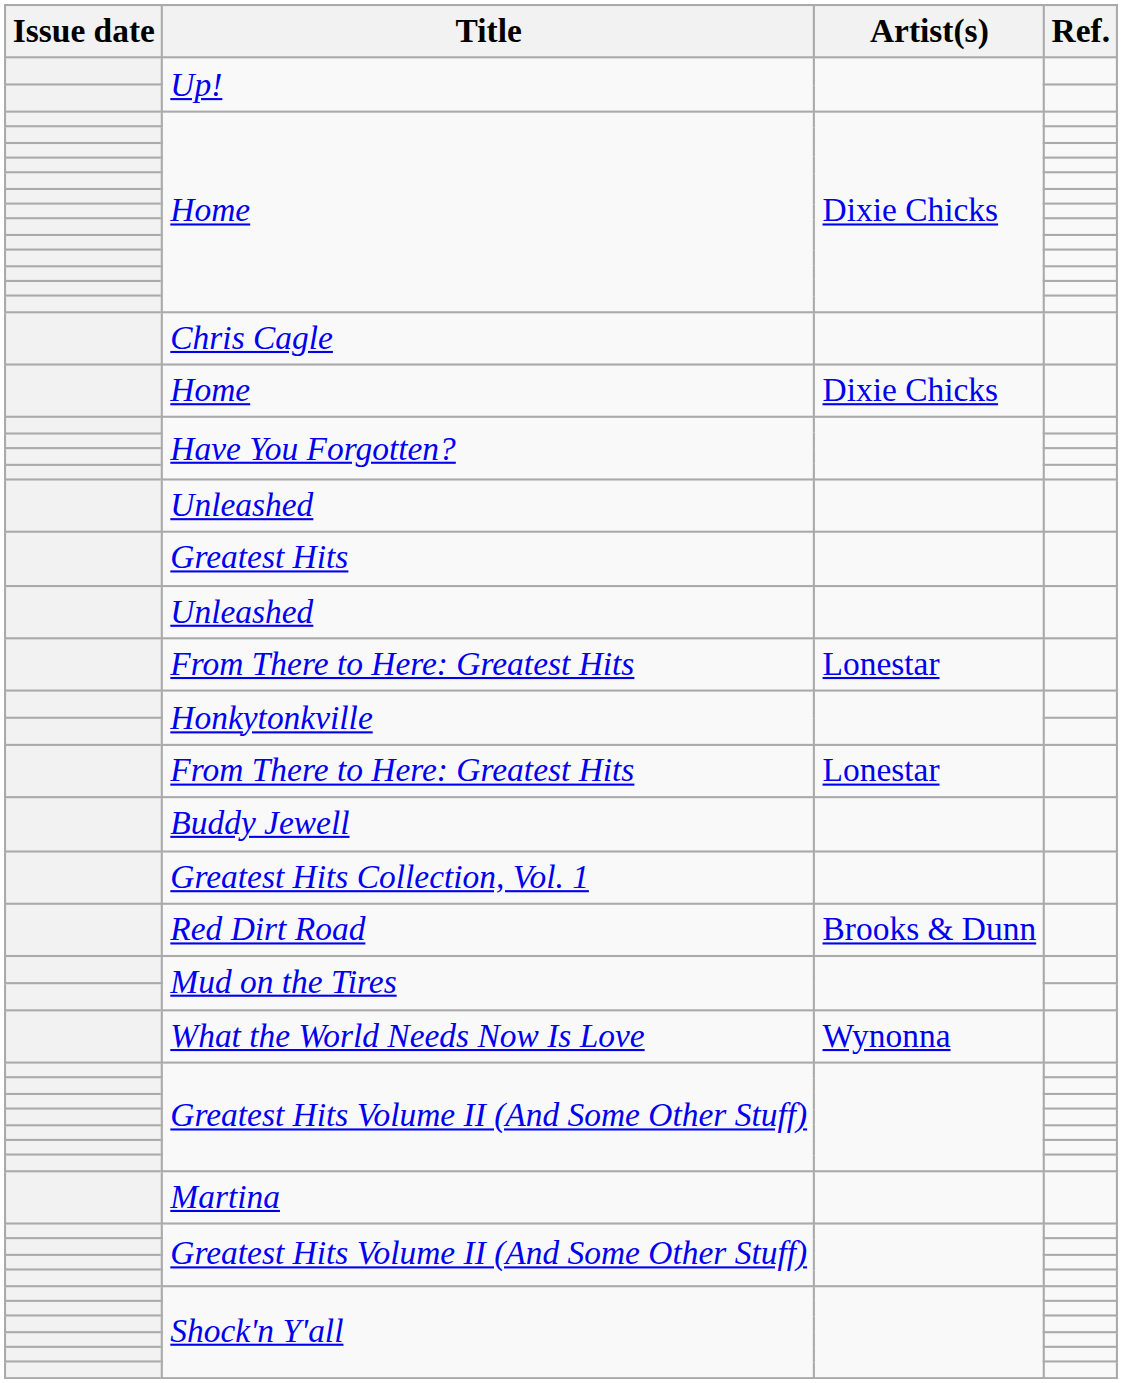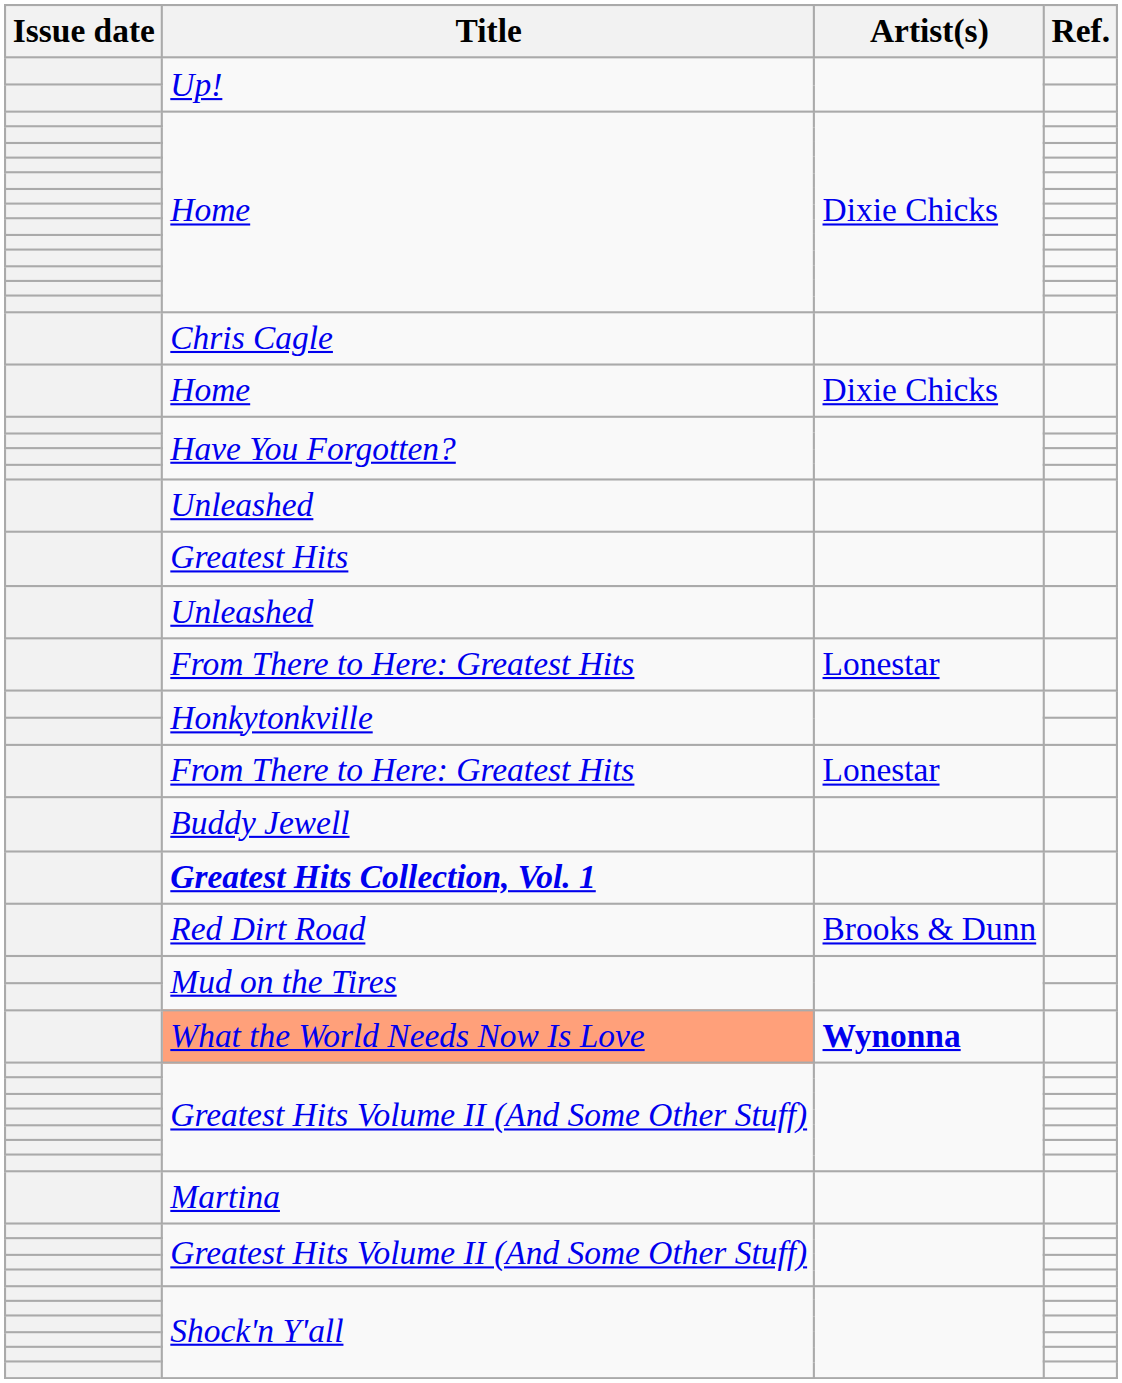(380, 876) normal -> (383, 876) bold
(407, 1035) no background -> (407, 1035) lightsalmon background
(887, 1035) normal -> (892, 1035) bold
